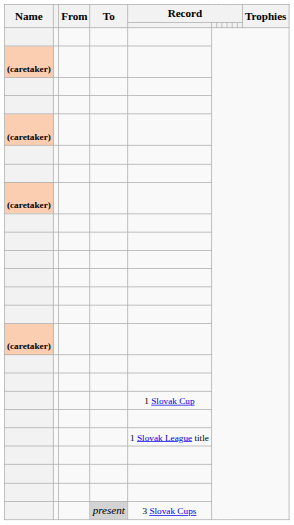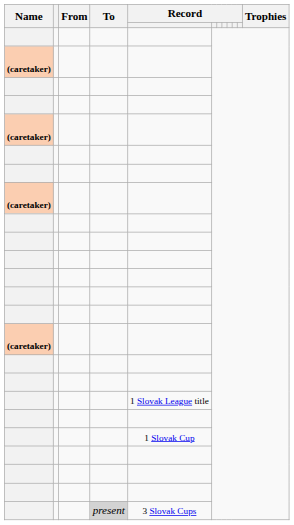(169, 401) 1 Slovak Cup -> (169, 401) 1 Slovak League title
(169, 438) 1 Slovak League title -> (169, 438) 1 Slovak Cup
